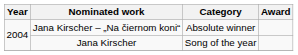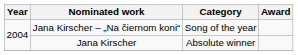(221, 27) Absolute winner -> (221, 27) Song of the year
(221, 43) Song of the year -> (221, 43) Absolute winner
